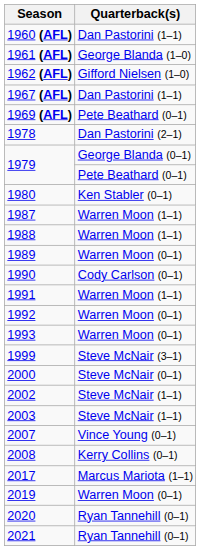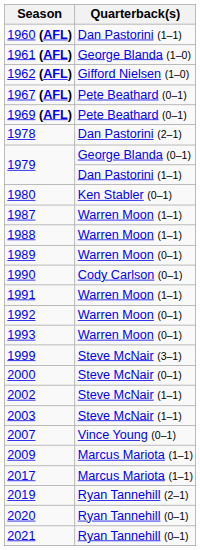(130, 94) Dan Pastorini (1–1) -> (132, 94) Pete Beathard (0–1)
(132, 174) Pete Beathard (0–1) -> (130, 174) Dan Pastorini (1–1)
(21, 455) 2008 -> (21, 455) 2009
(128, 455) Kerry Collins (0–1) -> (135, 455) Marcus Mariota (1–1)
(130, 495) Warren Moon (0–1) -> (133, 495) Ryan Tannehill (2–1)
